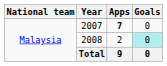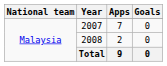(120, 26) bold -> (120, 26) normal
(147, 40) paleturquoise background -> (147, 40) no background
